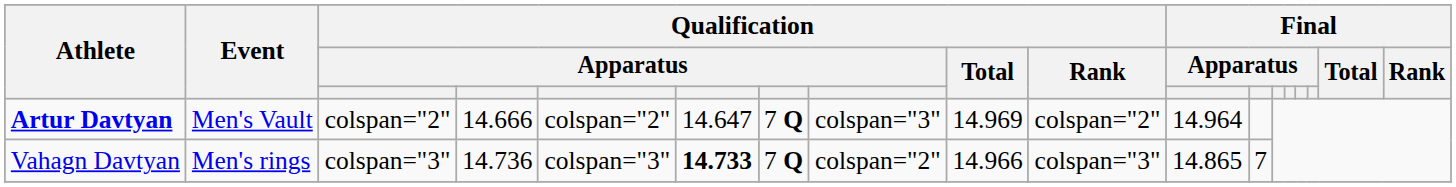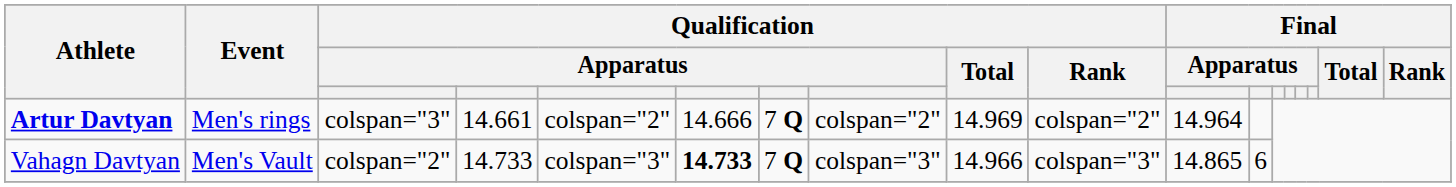(252, 119) Men's Vault -> (251, 119) Men's rings
(388, 119) colspan="2" -> (388, 119) colspan="3"
(497, 119) 14.666 -> (497, 119) 14.661
(717, 119) 14.647 -> (717, 119) 14.666
(878, 119) colspan="3" -> (878, 119) colspan="2"
(251, 161) Men's rings -> (252, 161) Men's Vault
(388, 161) colspan="3" -> (388, 161) colspan="2"
(497, 161) 14.736 -> (497, 161) 14.733
(878, 161) colspan="2" -> (878, 161) colspan="3"
(1261, 161) 7 -> (1261, 161) 6
